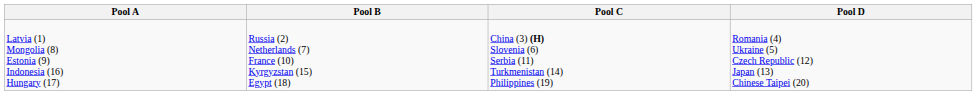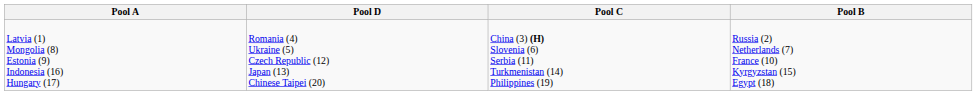columns swapped: (367, 12) <-> (851, 12)
